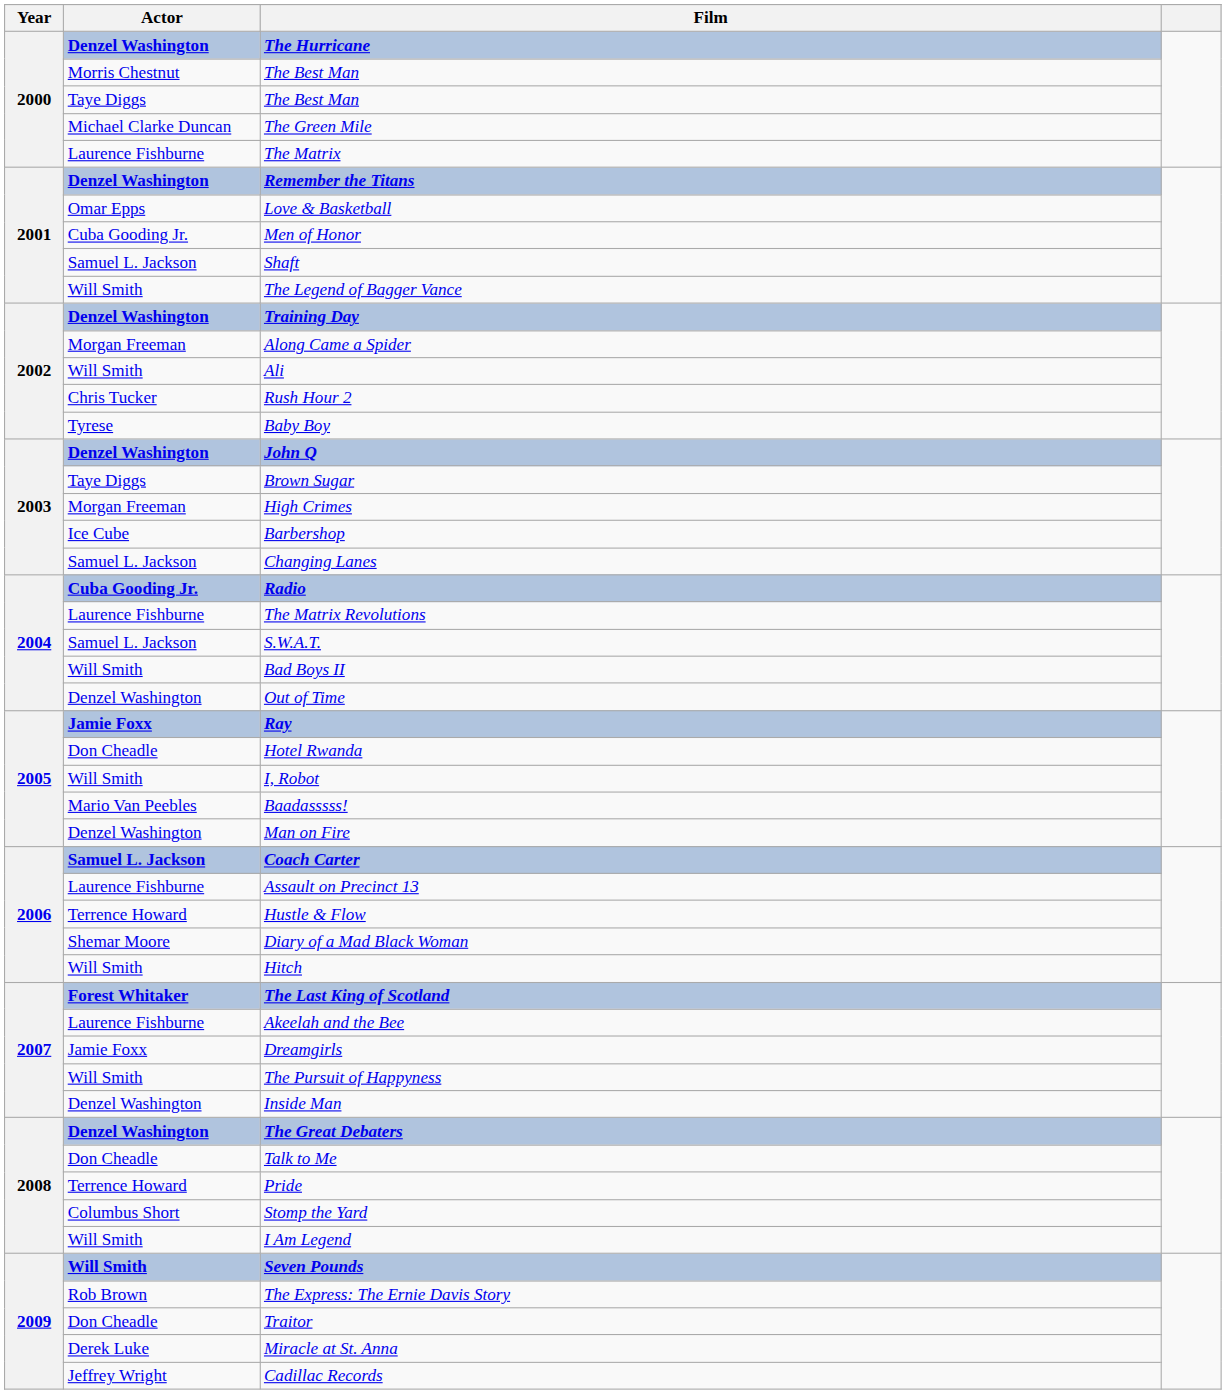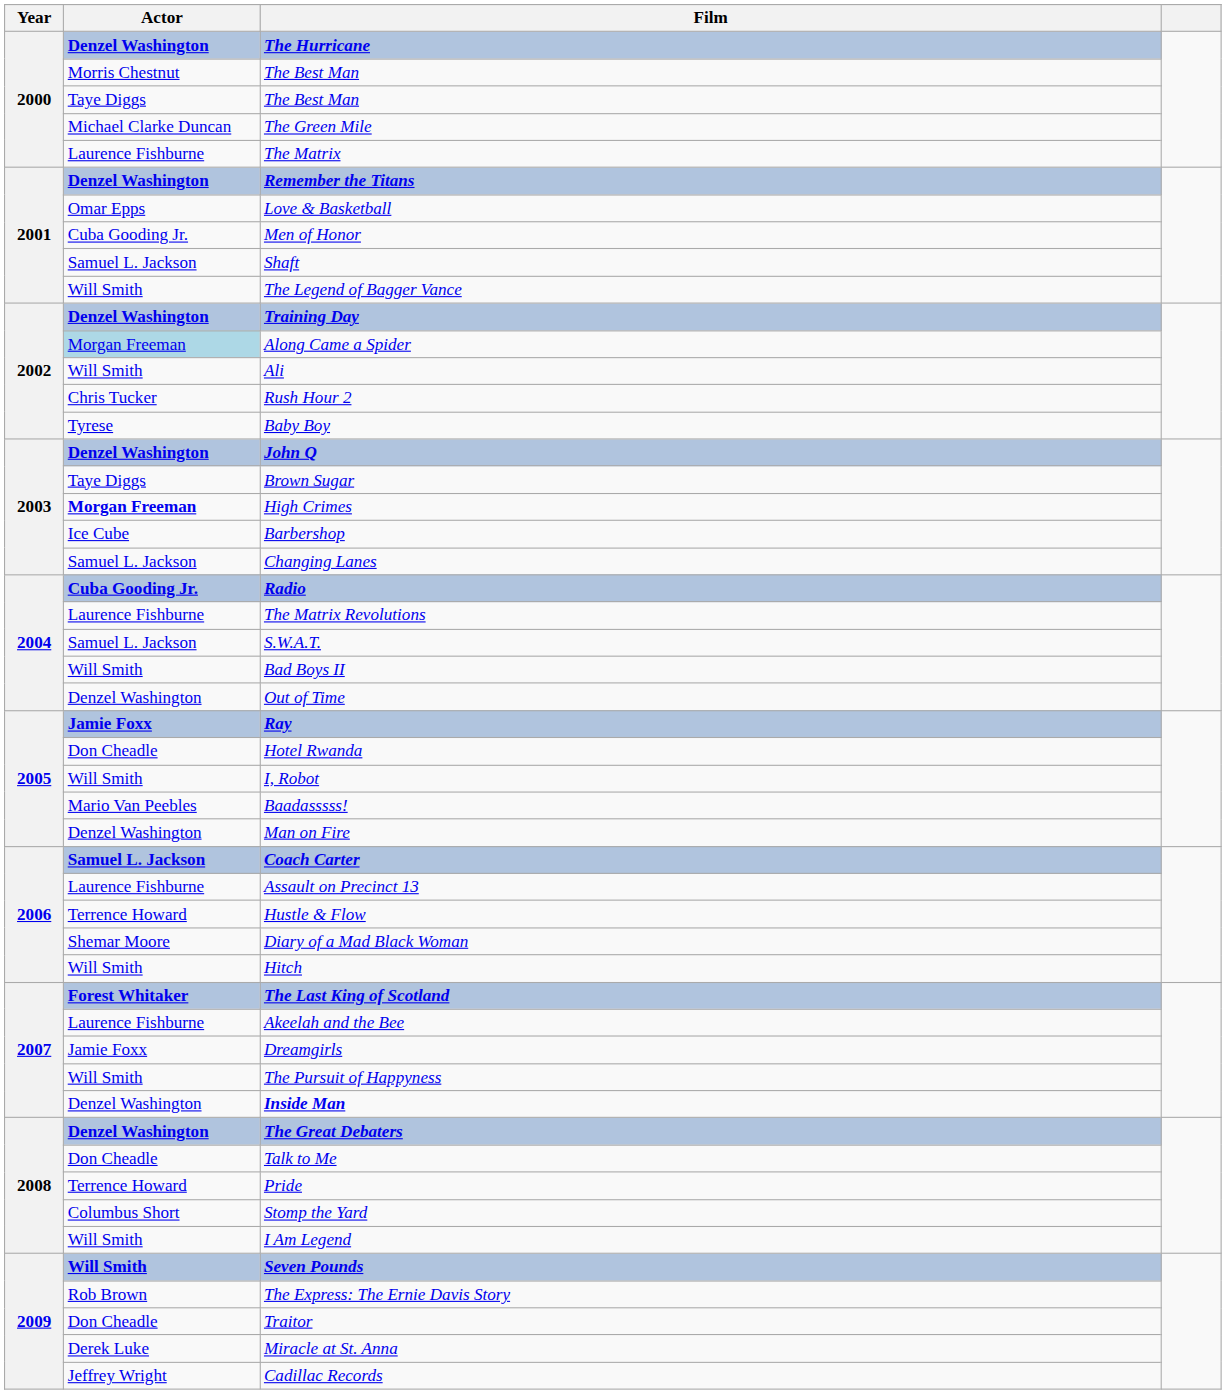(127, 343) no background -> (127, 343) lightblue background
(127, 506) normal -> (132, 506) bold
(303, 1104) normal -> (305, 1104) bold
